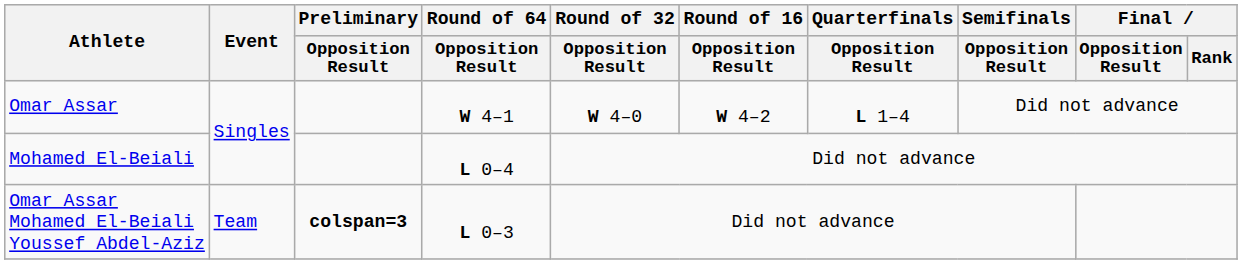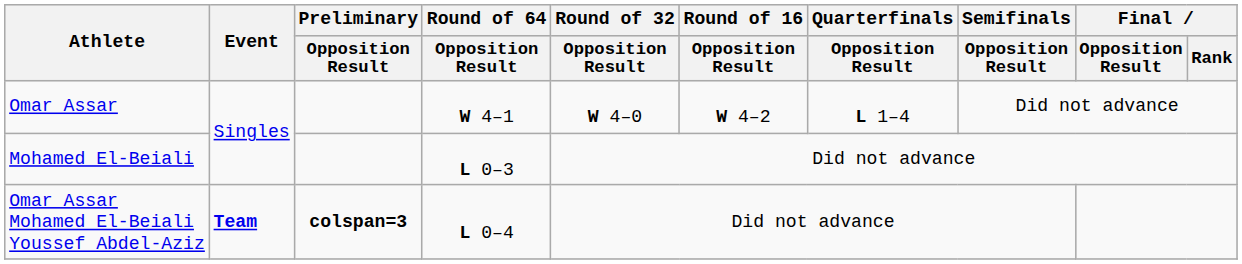(487, 170) L 0–4 -> (487, 170) L 0–3
(235, 222) normal -> (235, 222) bold
(487, 233) L 0–3 -> (487, 233) L 0–4
